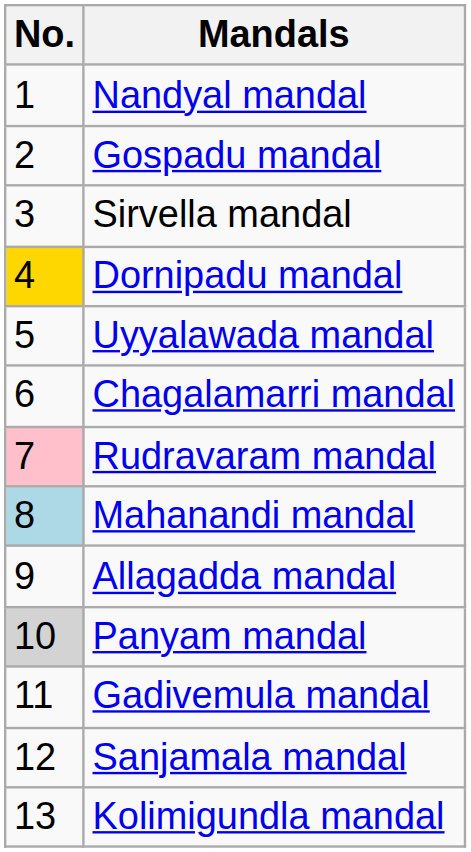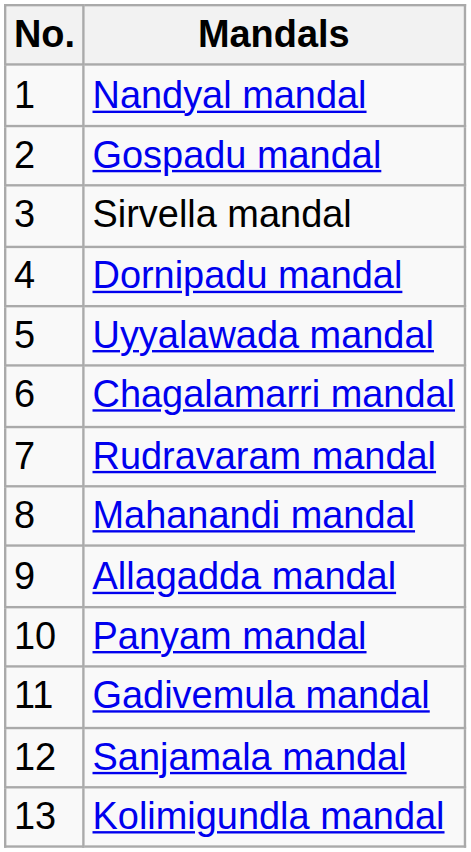(24, 275) gold background -> (24, 275) no background
(24, 455) pink background -> (24, 455) no background
(24, 515) lightblue background -> (24, 515) no background
(35, 635) lightgrey background -> (35, 635) no background
